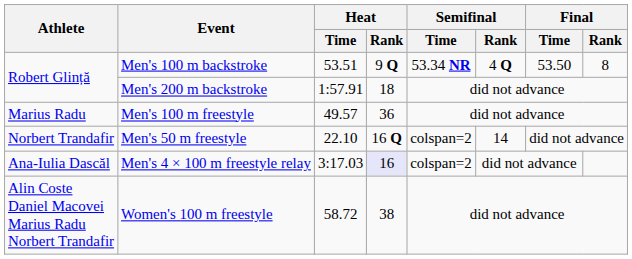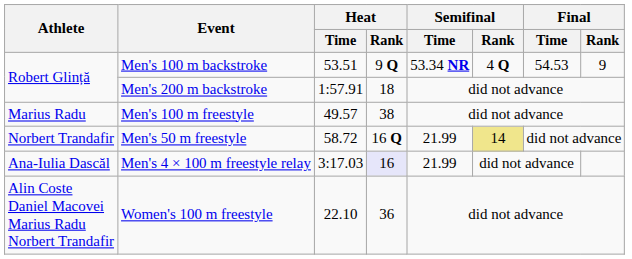(554, 65) 53.50 -> (552, 65) 54.53
(605, 65) 8 -> (603, 65) 9
(387, 114) 36 -> (387, 114) 38
(341, 139) 22.10 -> (341, 139) 58.72
(441, 139) colspan=2 -> (440, 139) 21.99
(500, 139) no background -> (498, 139) khaki background
(441, 164) colspan=2 -> (440, 164) 21.99
(341, 215) 58.72 -> (341, 215) 22.10
(387, 215) 38 -> (387, 215) 36
